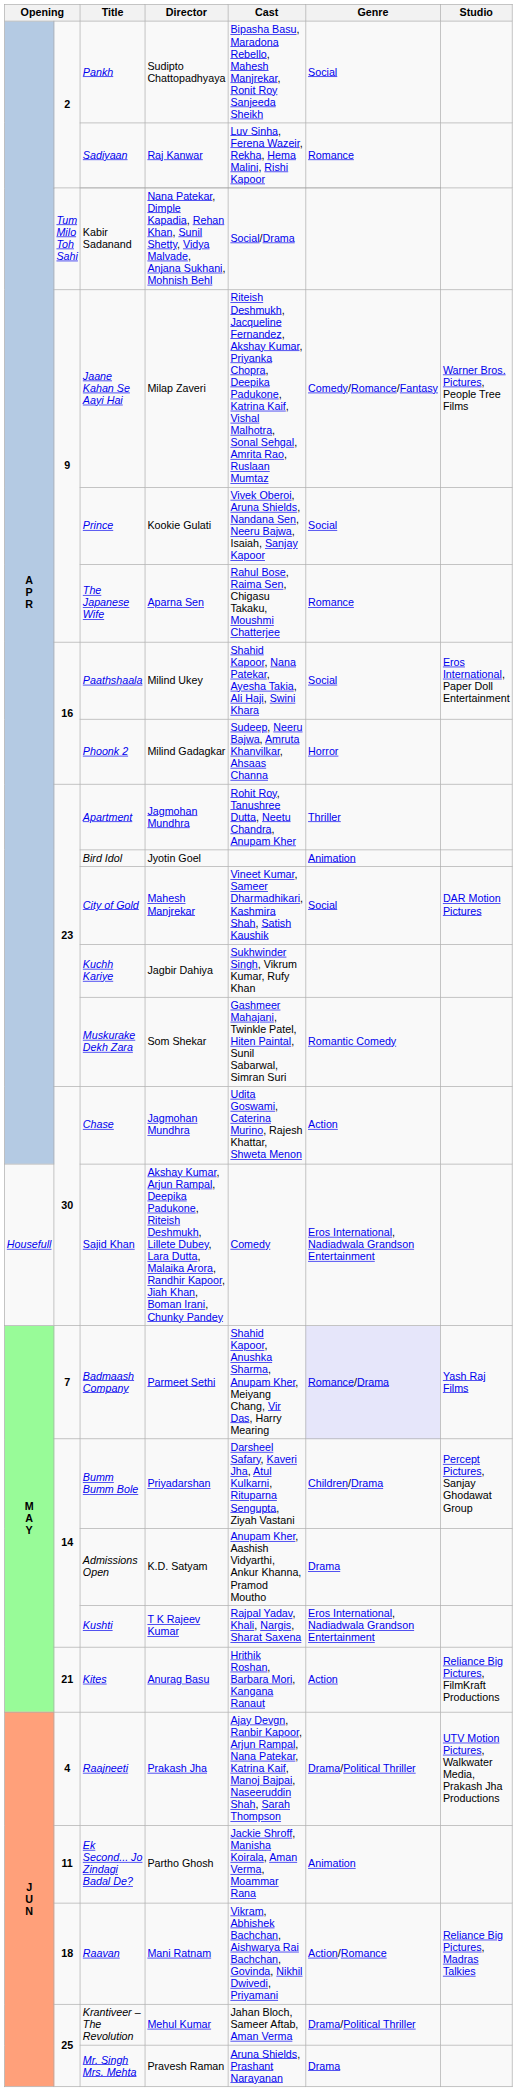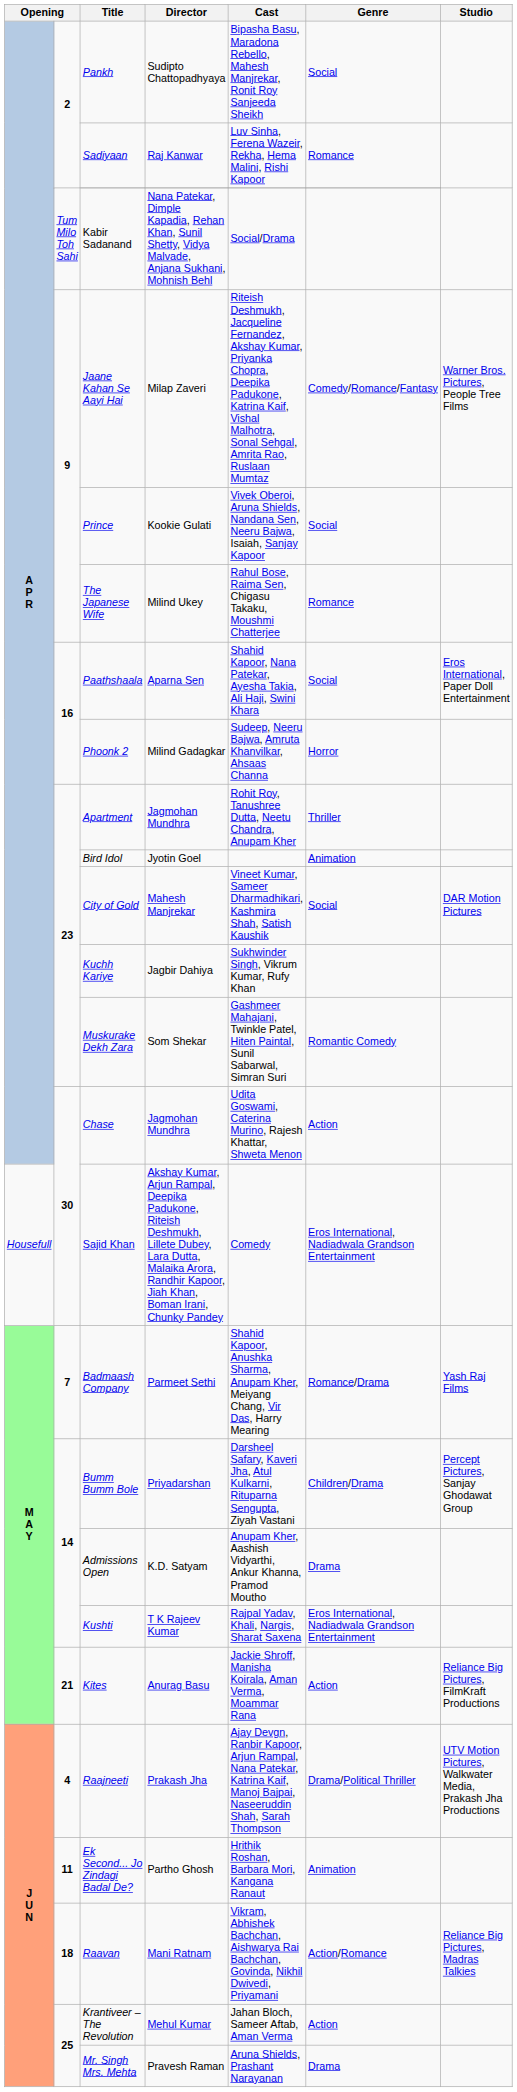(176, 603) Aparna Sen -> (175, 603) Milind Ukey
(175, 680) Milind Ukey -> (176, 680) Aparna Sen
(349, 1382) lavender background -> (349, 1382) no background
(263, 1679) Hrithik Roshan, Barbara Mori, Kangana Ranaut -> (264, 1685) Jackie Shroff, Manisha Koirala, Aman Verma, Moammar Rana
(264, 1864) Jackie Shroff, Manisha Koirala, Aman Verma, Moammar Rana -> (263, 1870) Hrithik Roshan, Barbara Mori, Kangana Ranaut
(362, 2025) Drama/Political Thriller -> (323, 2025) Action
